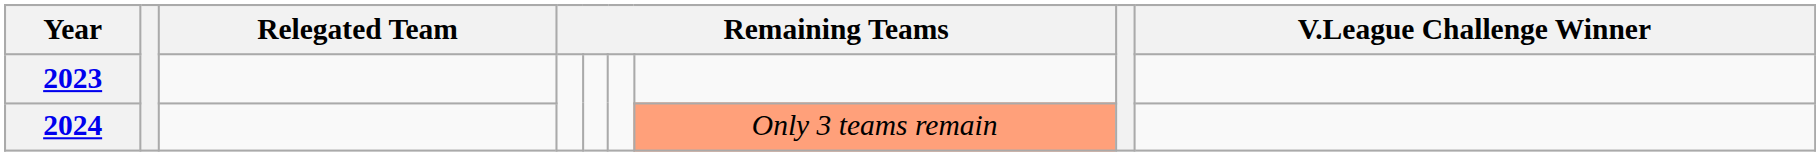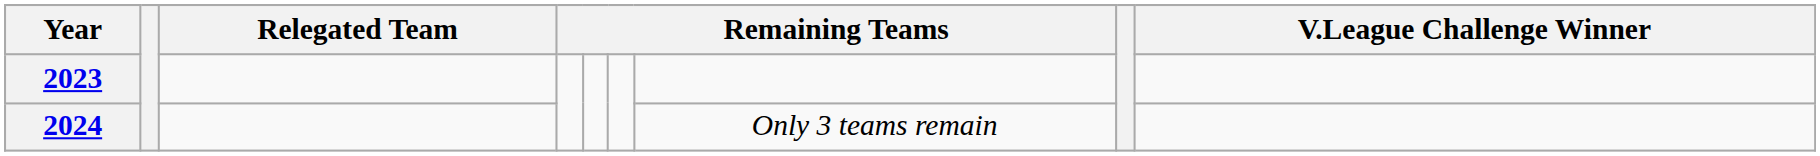(875, 126) lightsalmon background -> (875, 126) no background
